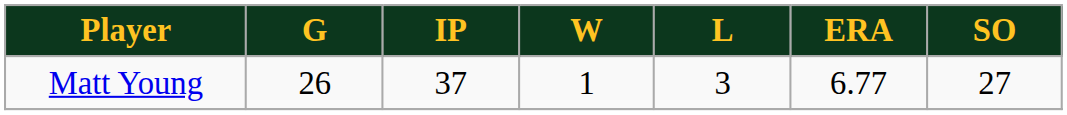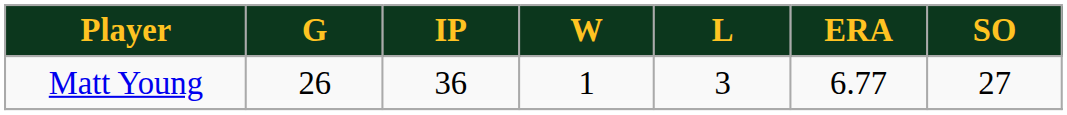(451, 82) 37 -> (451, 82) 36
